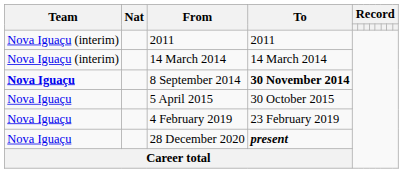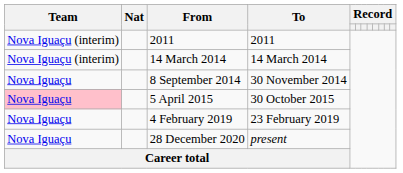(41, 79) bold -> (39, 79) normal
(300, 79) bold -> (299, 79) normal
(39, 99) no background -> (39, 99) pink background
(269, 138) bold -> (269, 138) normal
